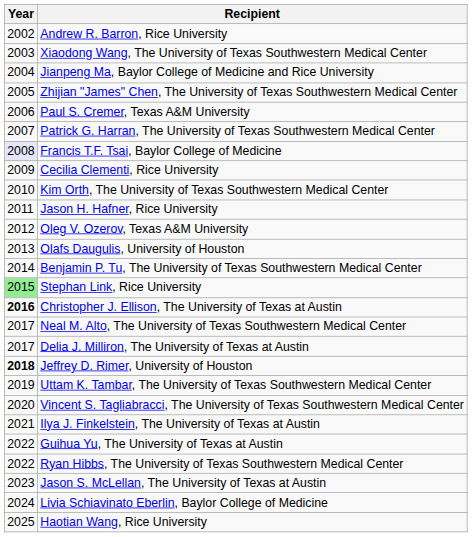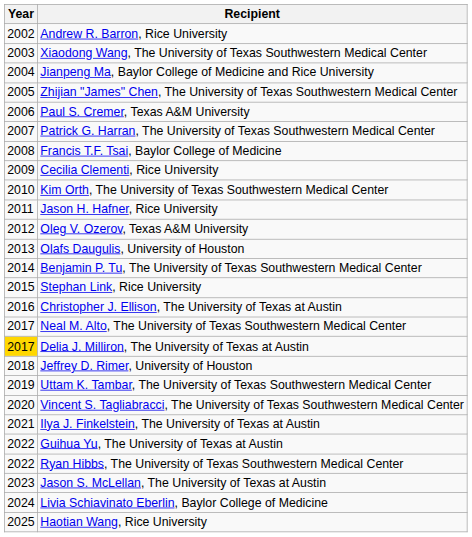(21, 151) lavender background -> (21, 151) no background
(21, 287) lightgreen background -> (21, 287) no background
(21, 307) bold -> (21, 307) normal
(21, 346) no background -> (21, 346) gold background
(21, 365) bold -> (21, 365) normal
